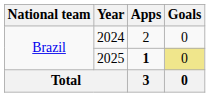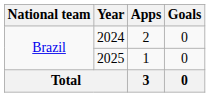(146, 59) bold -> (146, 59) normal
(185, 59) khaki background -> (185, 59) no background
